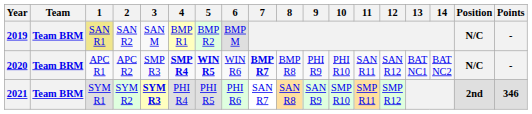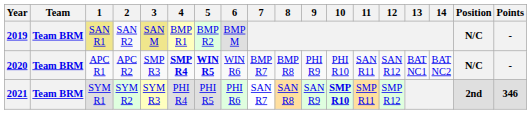(154, 35) no background -> (154, 35) khaki background
(262, 64) bold -> (261, 64) normal
(154, 94) bold -> (154, 94) normal
(341, 94) normal -> (340, 94) bold
